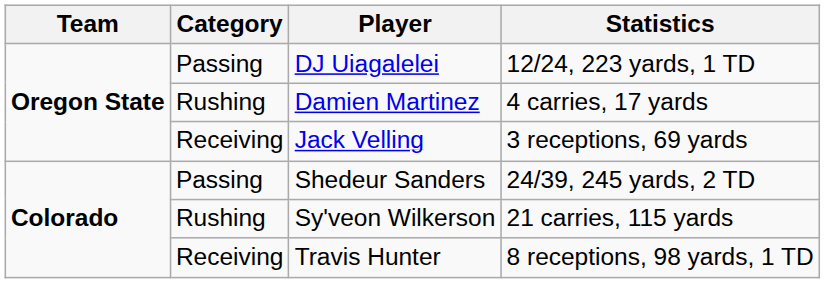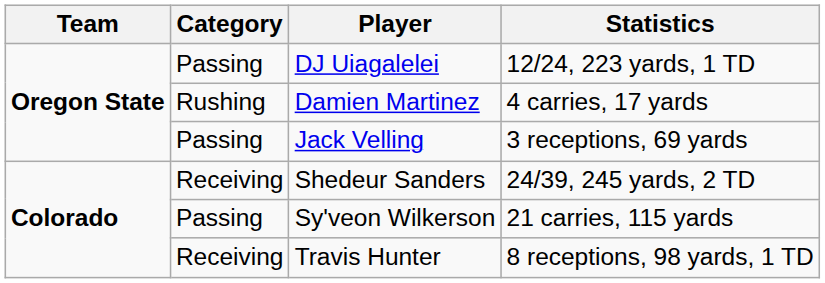(230, 140) Receiving -> (219, 140) Passing
(219, 179) Passing -> (230, 179) Receiving
(221, 218) Rushing -> (219, 218) Passing
